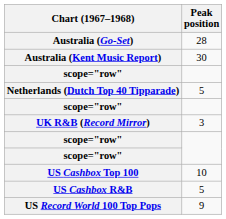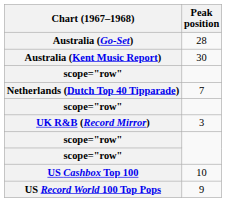(202, 90) 5 -> (202, 90) 7
- row: (93, 189)
